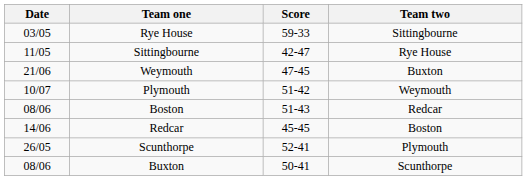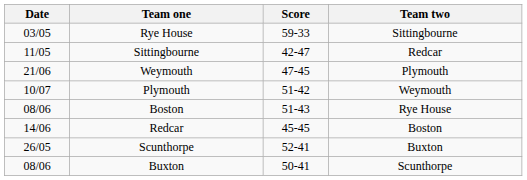(425, 52) Rye House -> (425, 52) Redcar
(425, 71) Buxton -> (425, 71) Plymouth
(425, 109) Redcar -> (425, 109) Rye House
(425, 147) Plymouth -> (425, 147) Buxton
